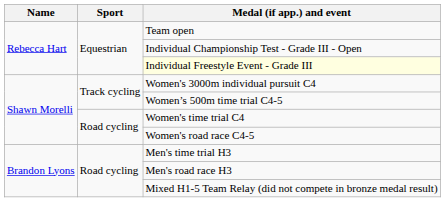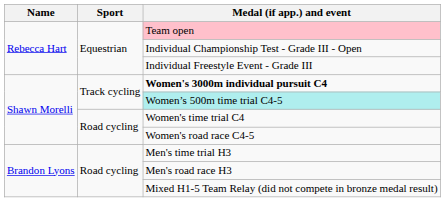(170, 30) no background -> (170, 30) pink background
(229, 65) lightyellow background -> (229, 65) no background
(231, 83) normal -> (236, 83) bold
(214, 100) no background -> (214, 100) paleturquoise background
